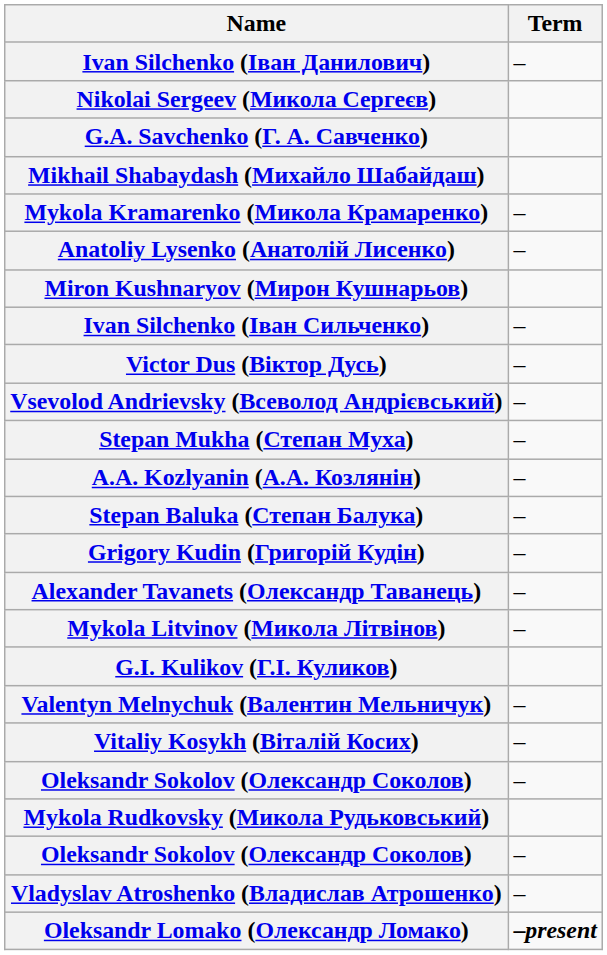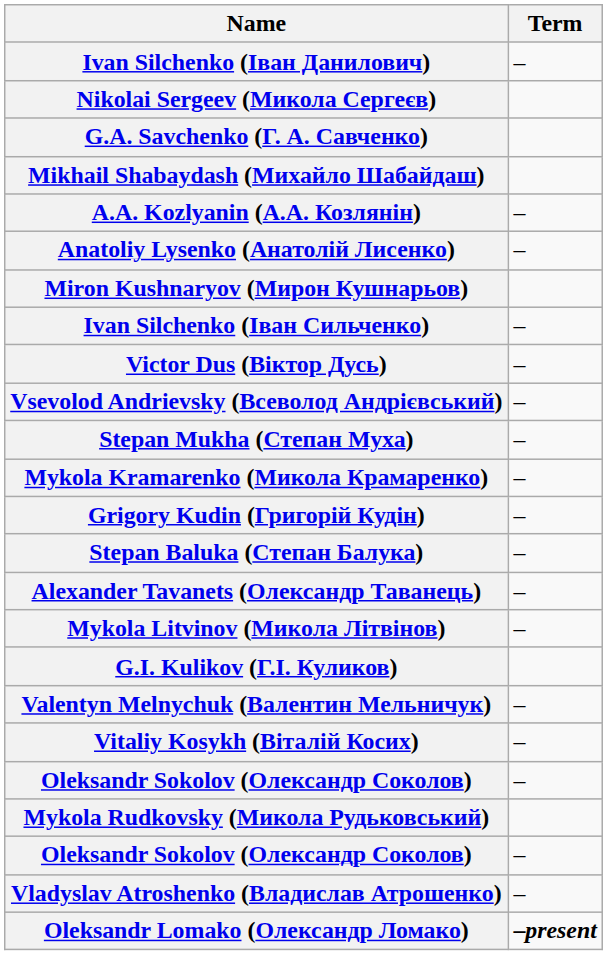(256, 212) Mykola Kramarenko (Микола Крамаренко) -> (256, 212) A.A. Kozlyanin (А.А. Козлянін)
(256, 477) A.A. Kozlyanin (А.А. Козлянін) -> (256, 477) Mykola Kramarenko (Микола Крамаренко)
(256, 514) Stepan Baluka (Степан Балука) -> (256, 514) Grigory Kudin (Григорій Кудін)
(256, 552) Grigory Kudin (Григорій Кудін) -> (256, 552) Stepan Baluka (Степан Балука)
